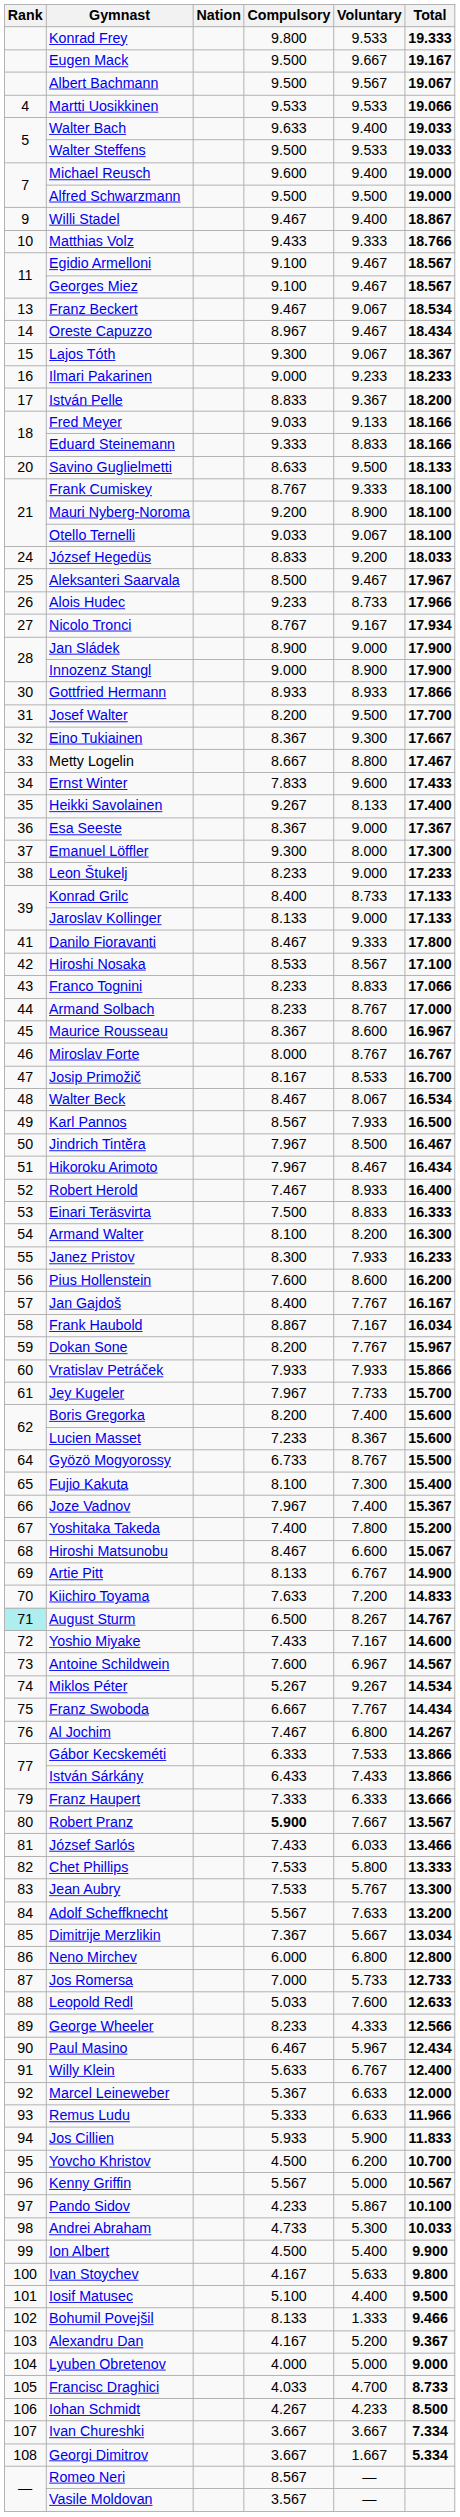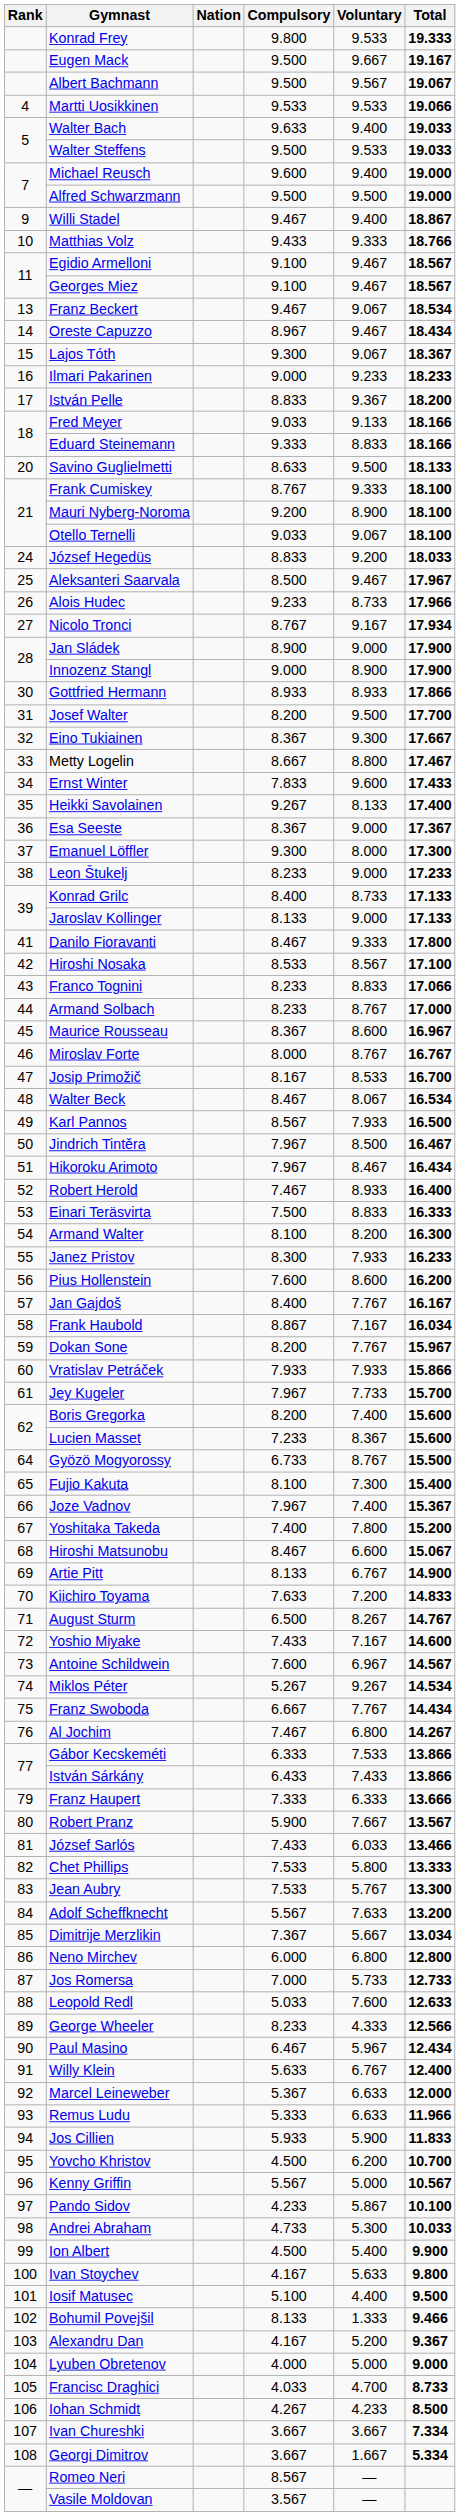(25, 1619) paleturquoise background -> (25, 1619) no background
(289, 1822) bold -> (289, 1822) normal
